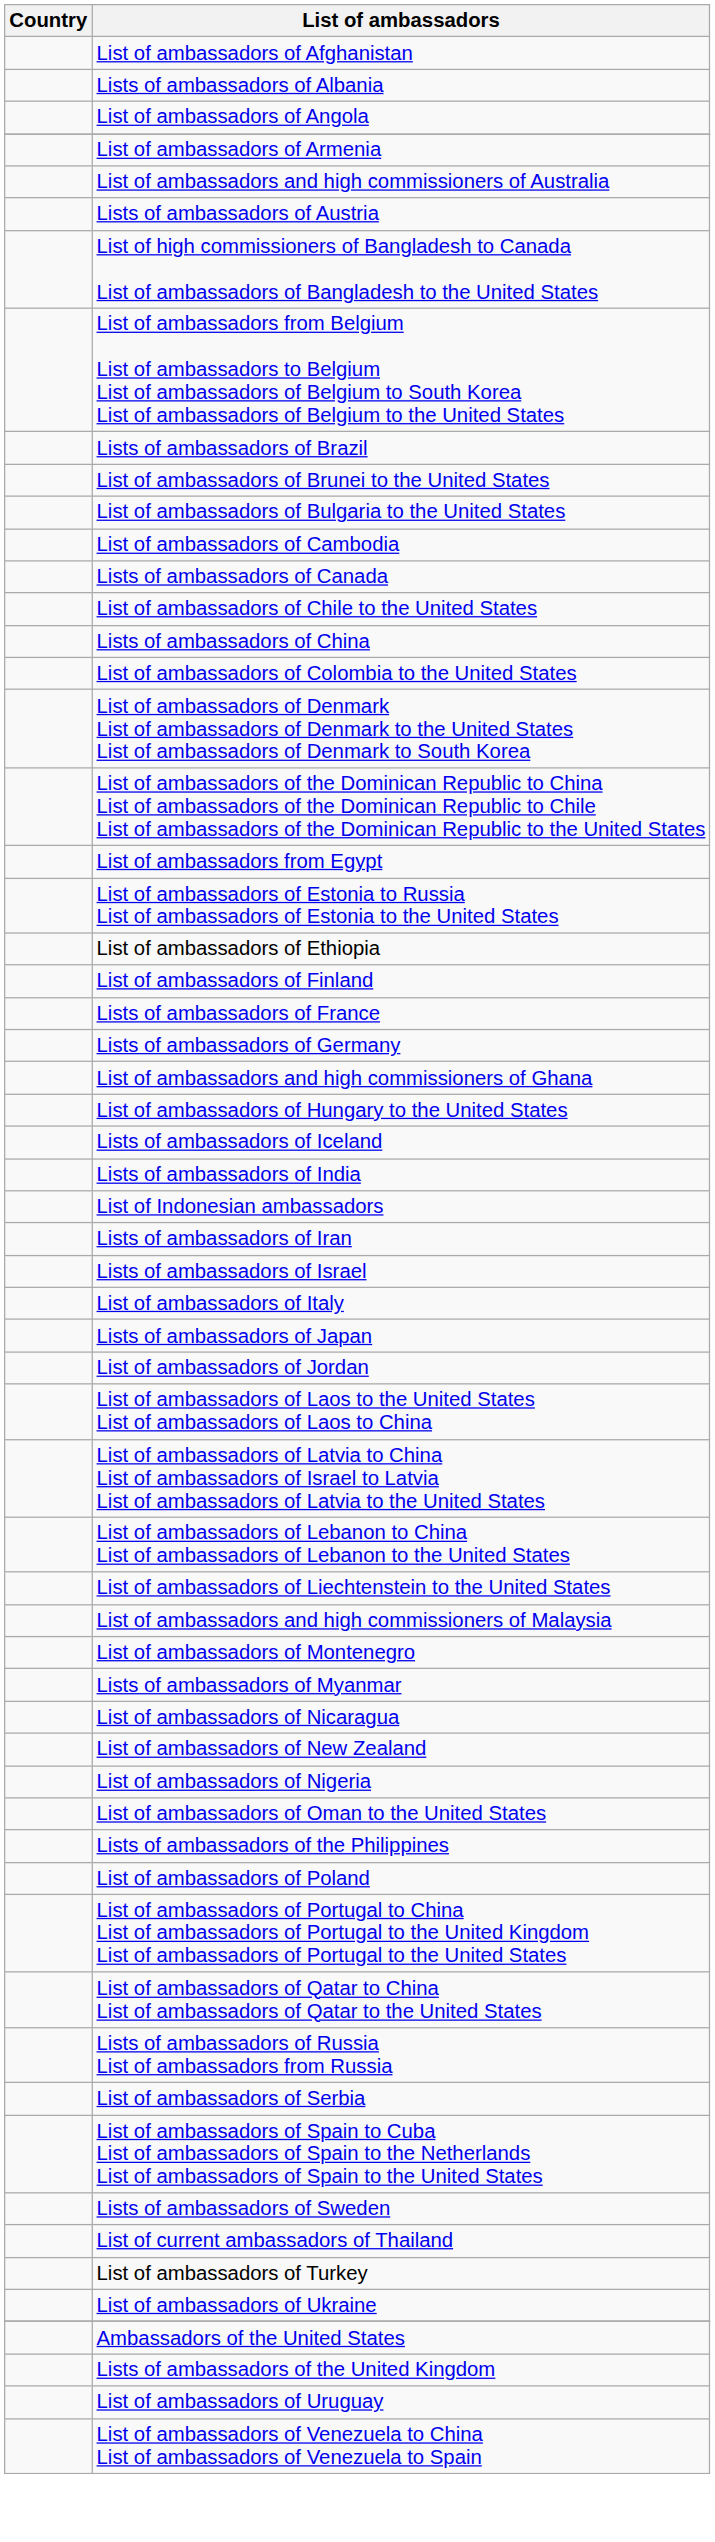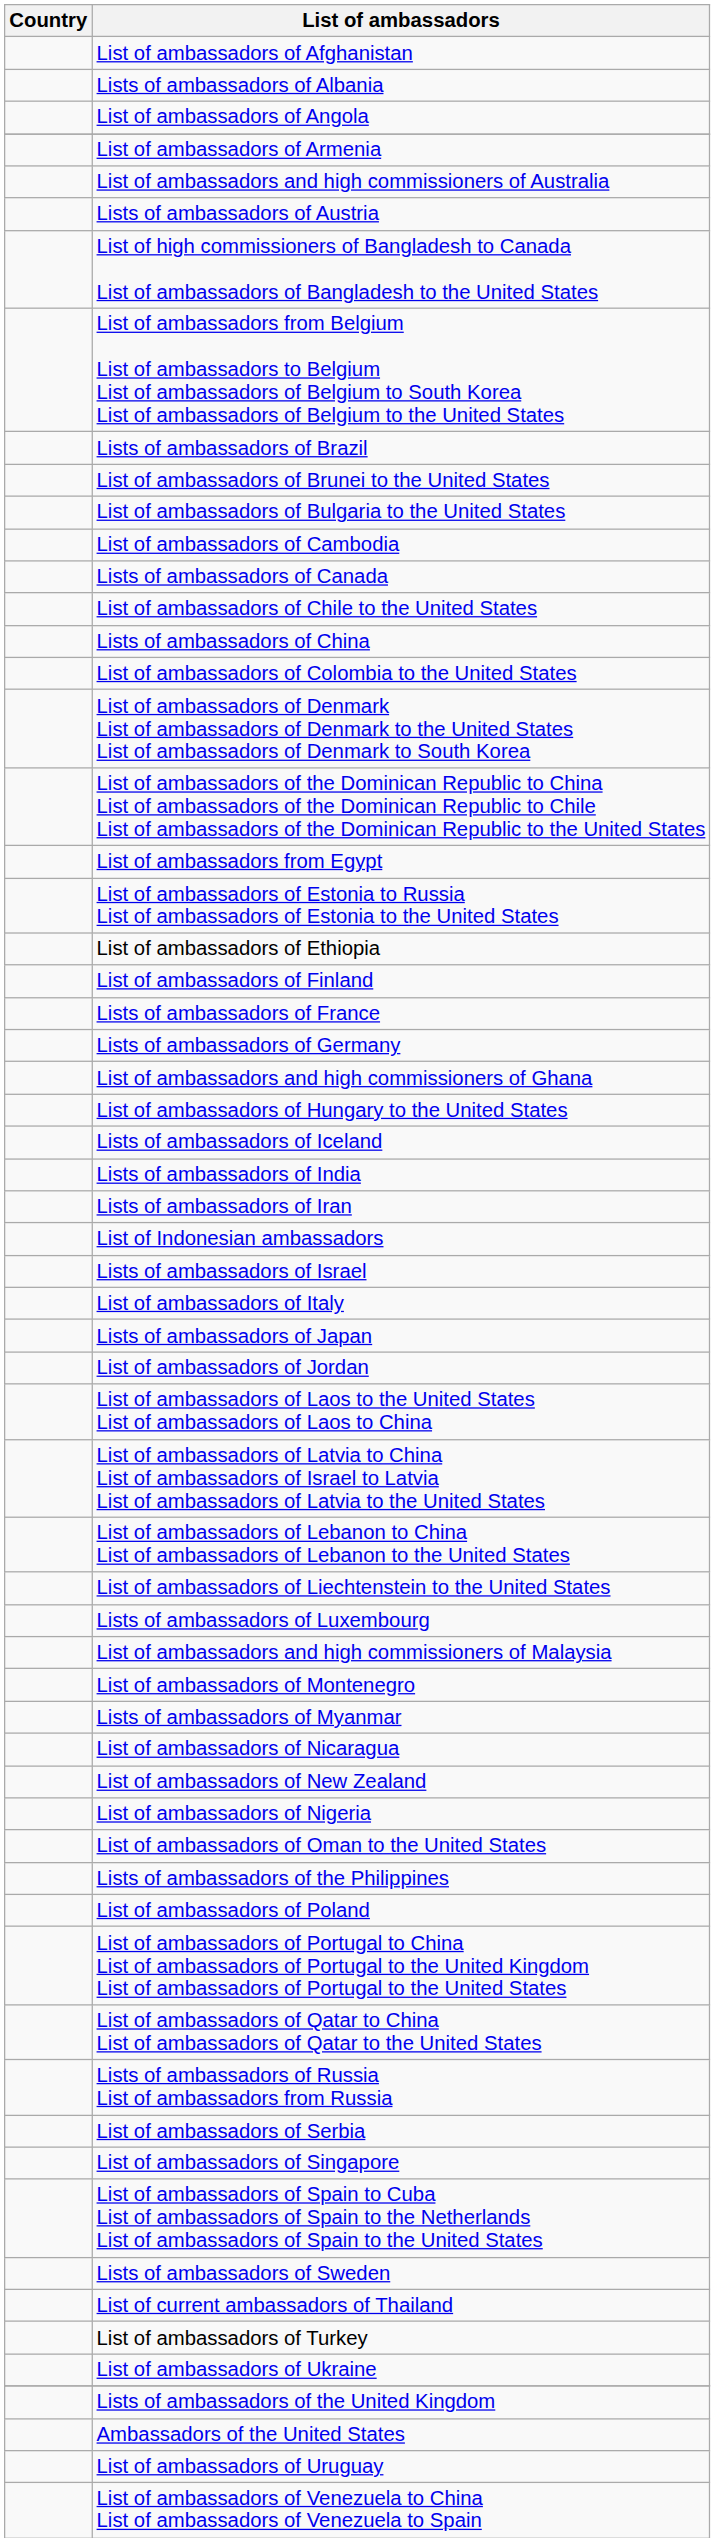rows swapped: (240, 1206) <-> (224, 1238)
+ row: (263, 1620)
+ row: (248, 2162)
rows swapped: (296, 2369) <-> (251, 2337)
